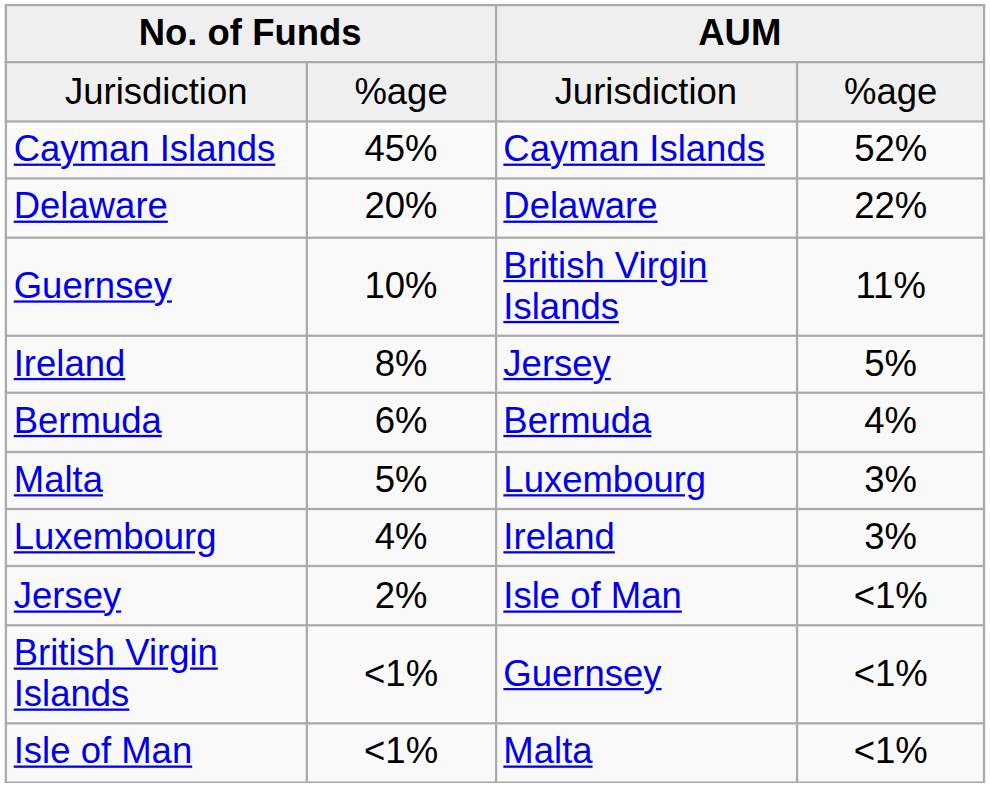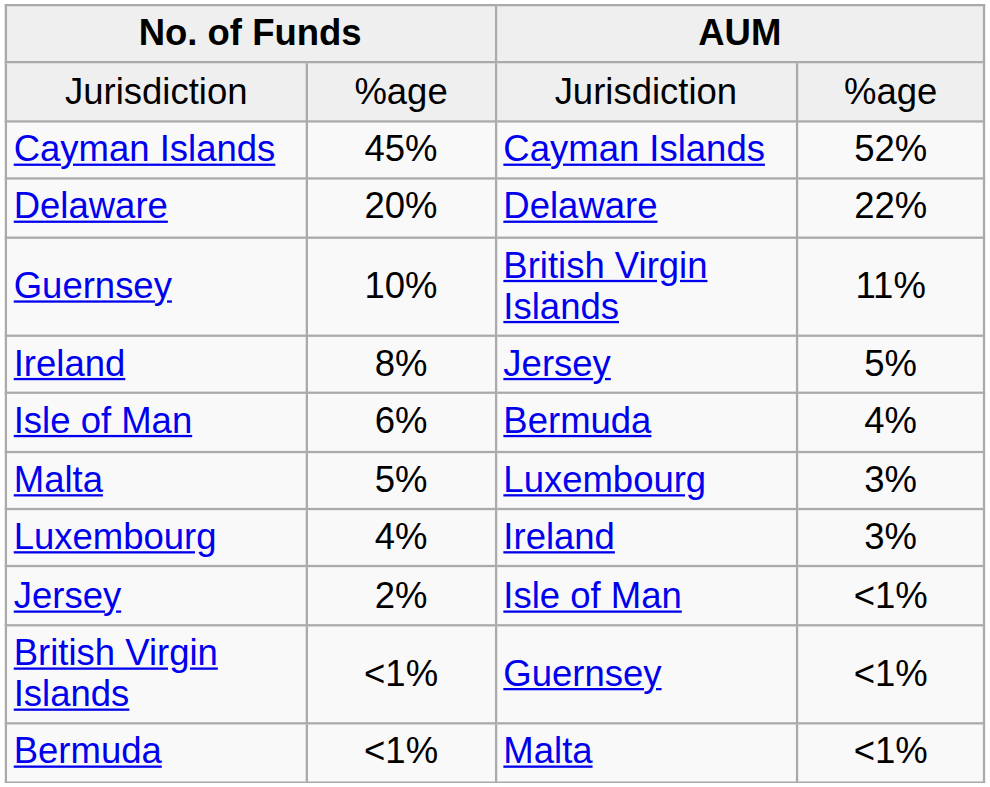(88, 421) Bermuda -> (103, 421) Isle of Man
(103, 751) Isle of Man -> (88, 751) Bermuda
